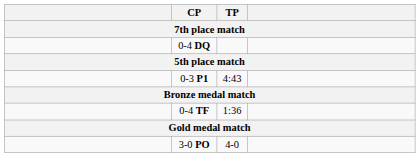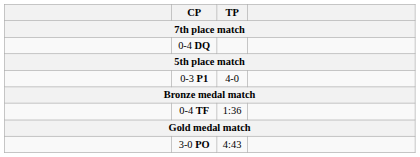(232, 78) 4:43 -> (232, 78) 4-0
(232, 144) 4-0 -> (232, 144) 4:43
